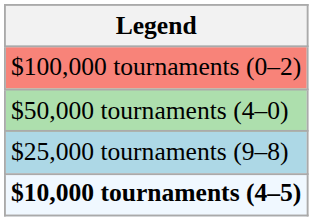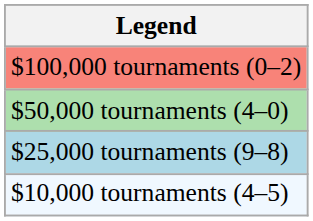(156, 193) bold -> (150, 193) normal
